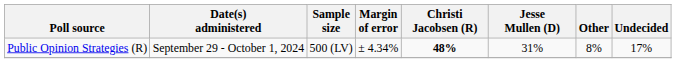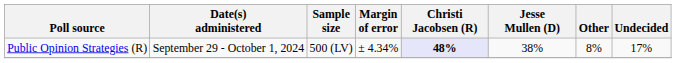(445, 48) no background -> (445, 48) lavender background
(532, 48) 31% -> (532, 48) 38%
